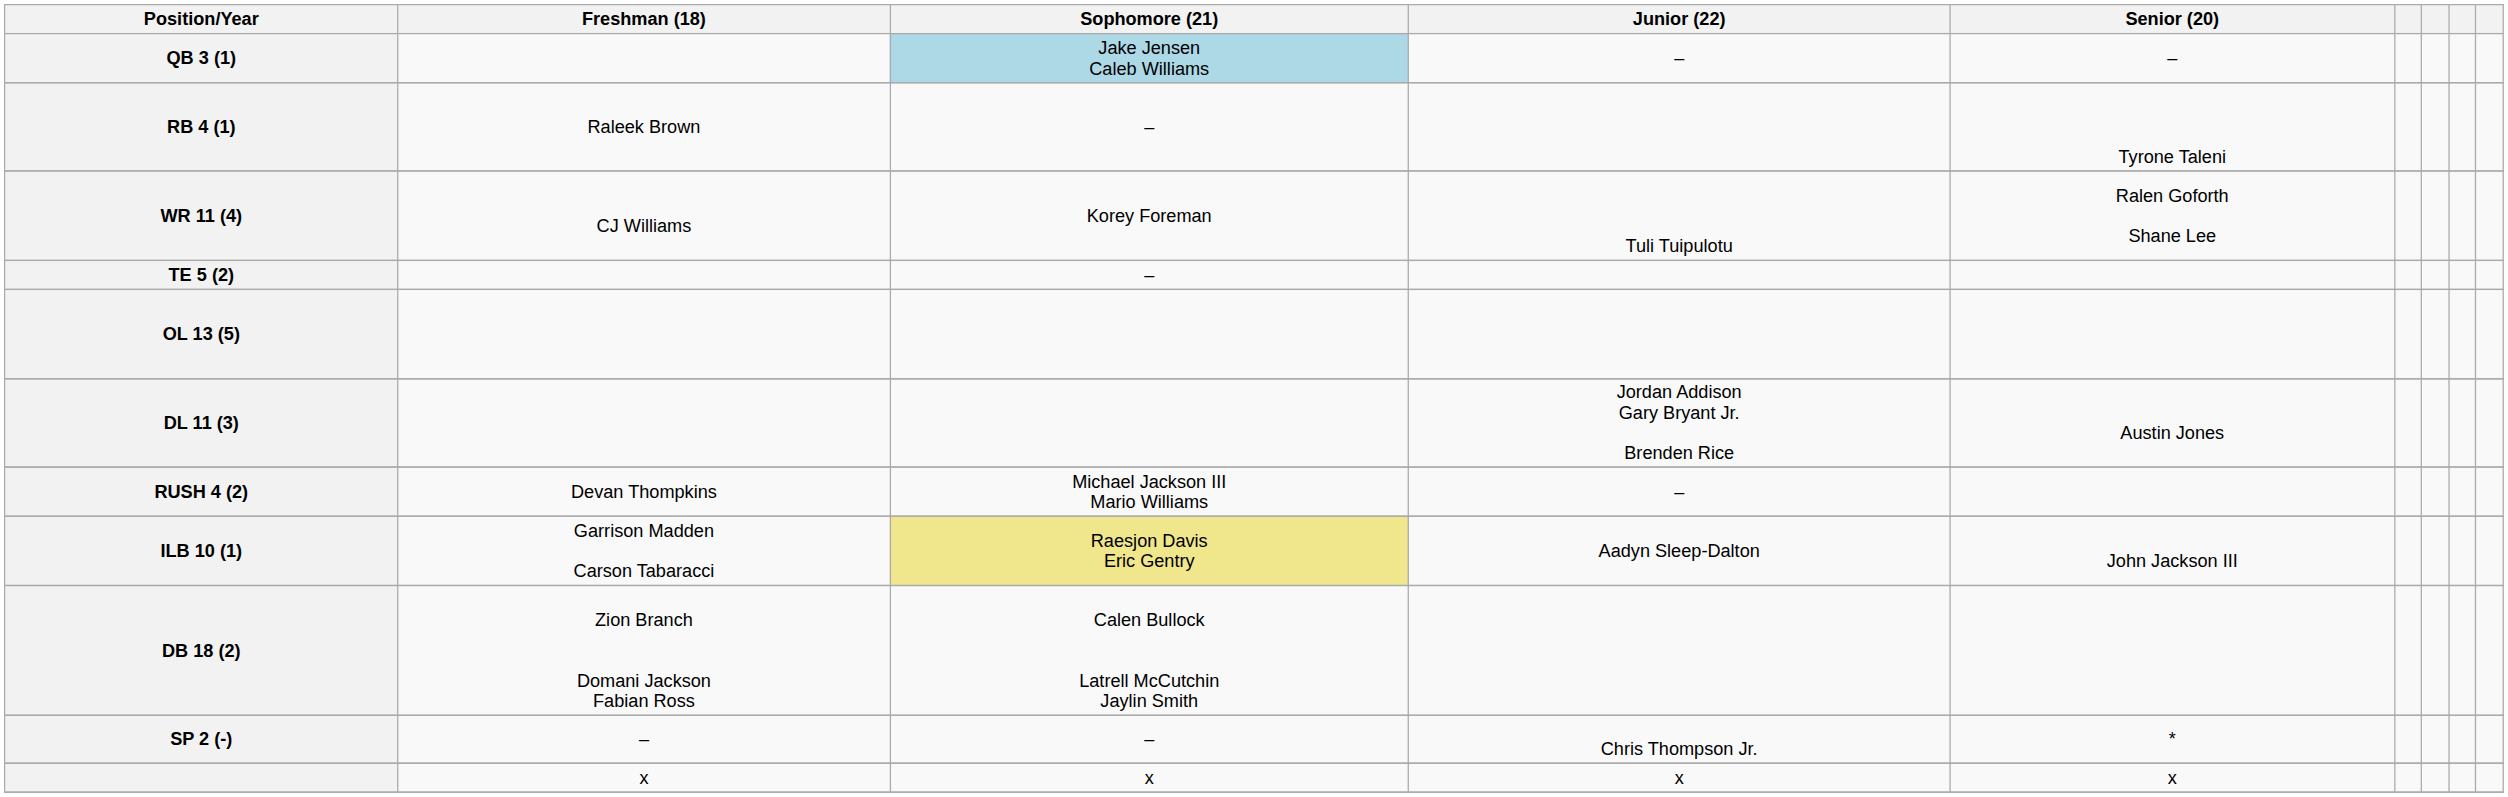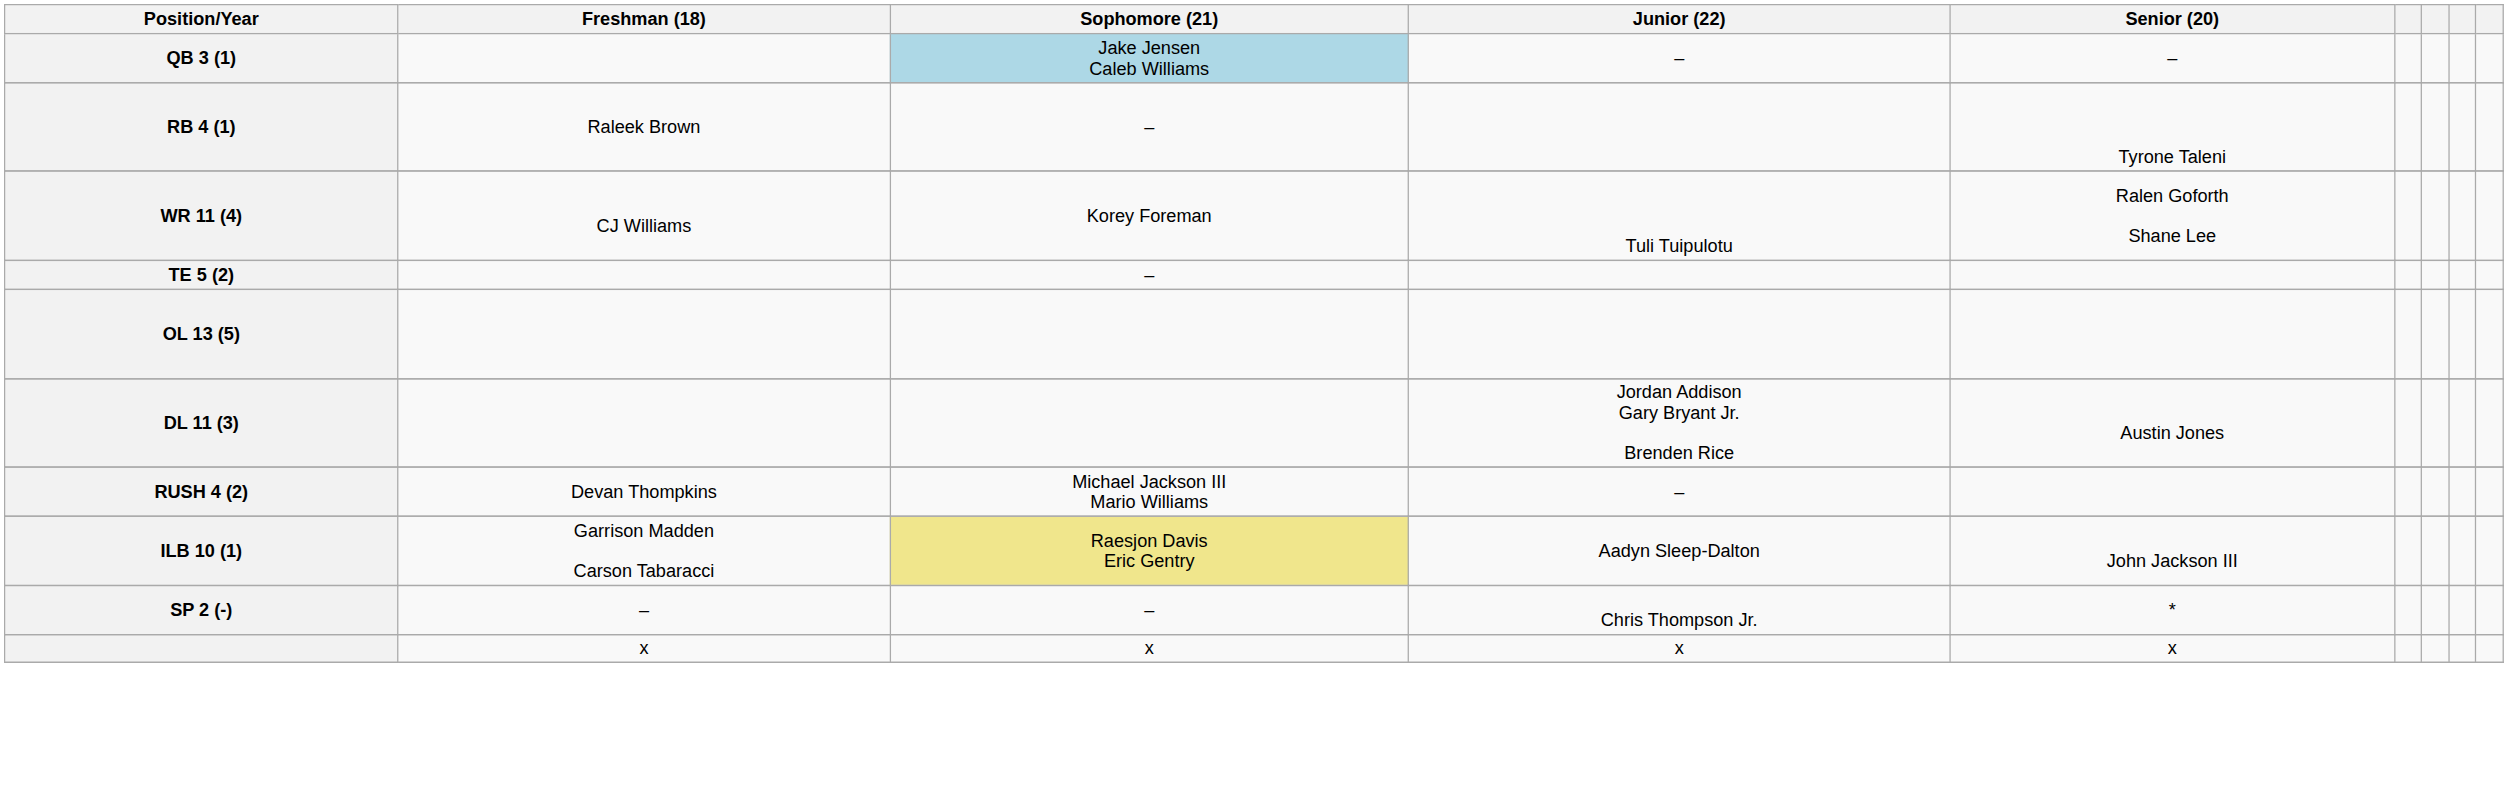- row: (201, 650)
